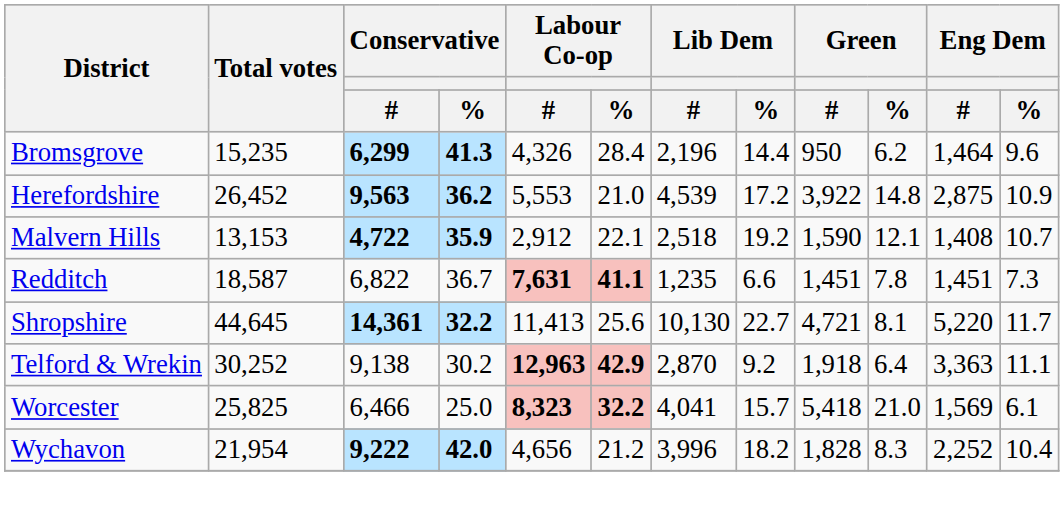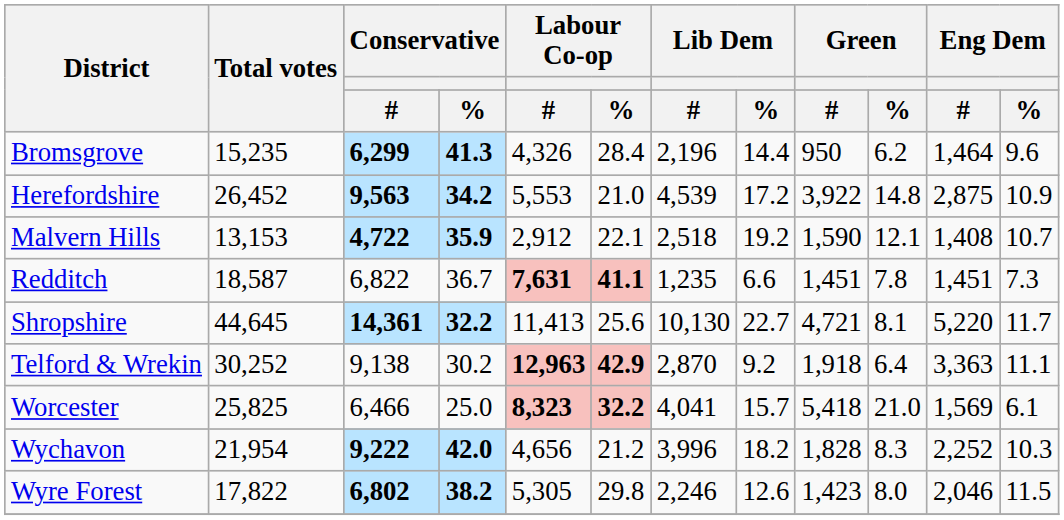(469, 195) 36.2 -> (469, 195) 34.2
(1029, 449) 10.4 -> (1029, 449) 10.3
+ row: (77, 491)
